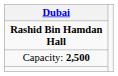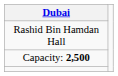(56, 35) bold -> (56, 35) normal
